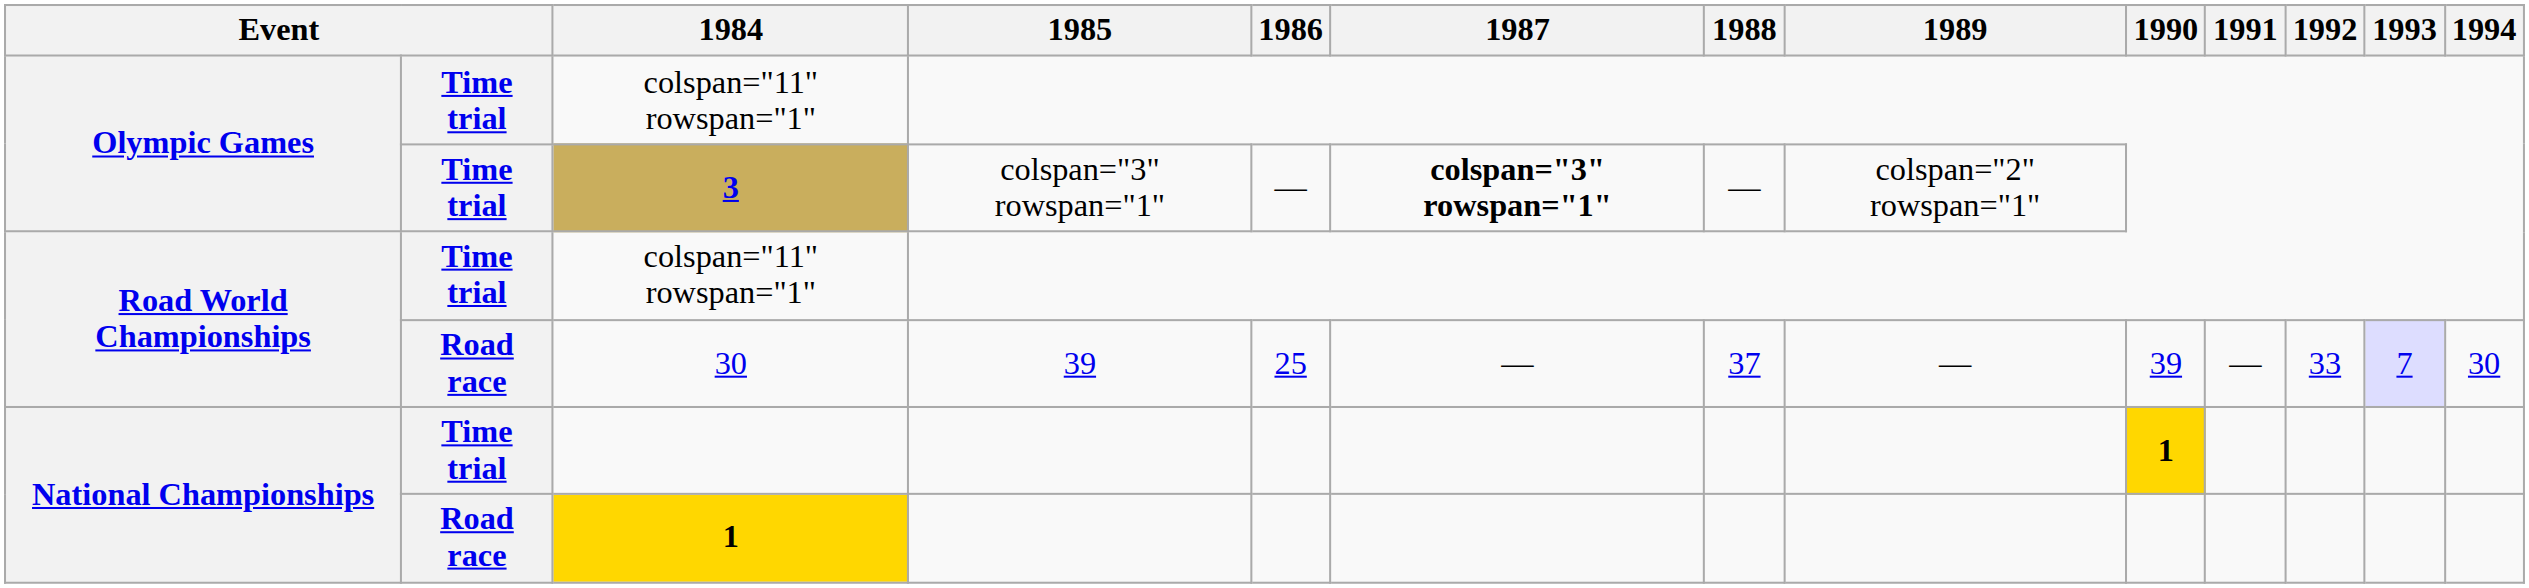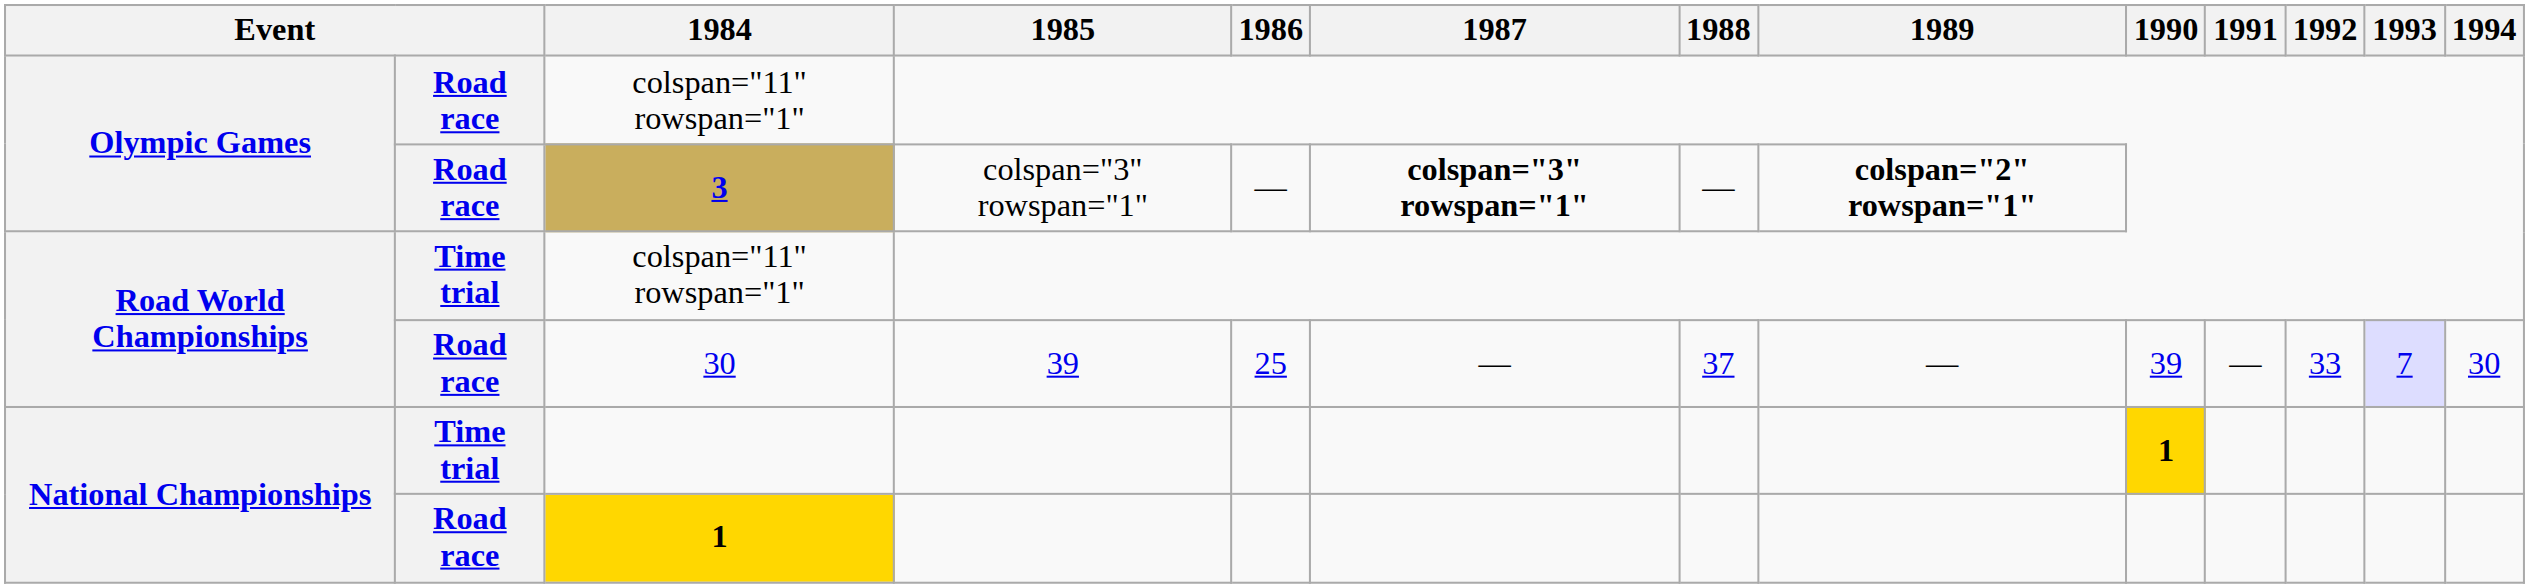(477, 99) Time trial -> (470, 99) Road race
(477, 187) Time trial -> (470, 187) Road race
(1955, 187) normal -> (1942, 187) bold
